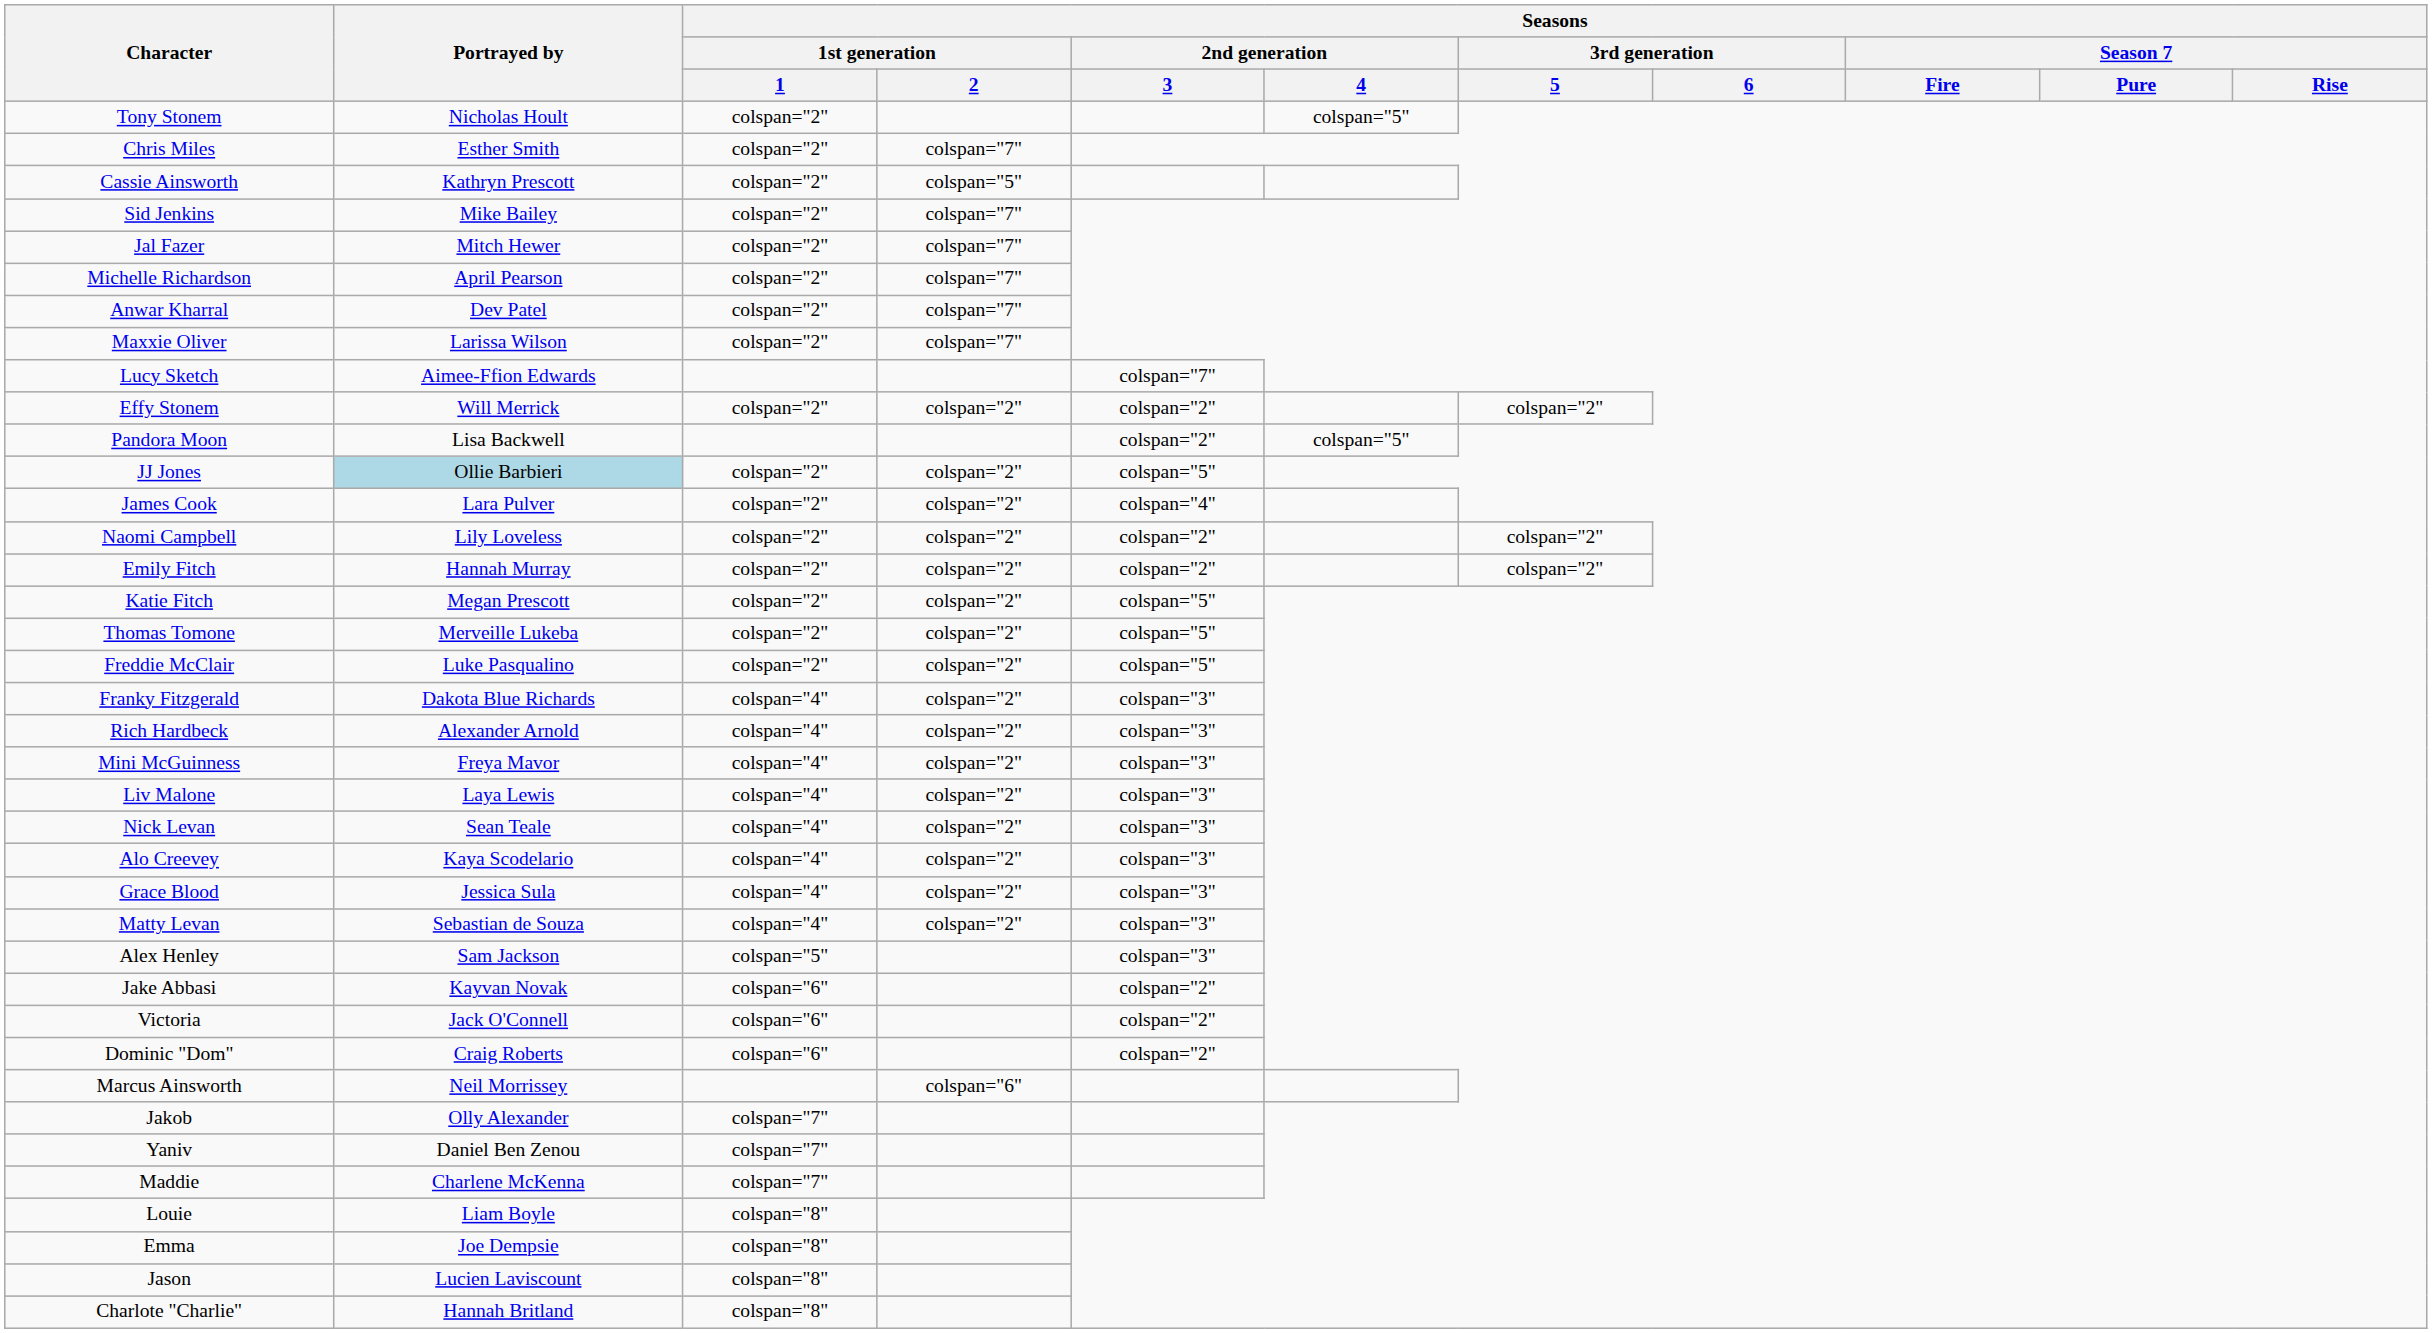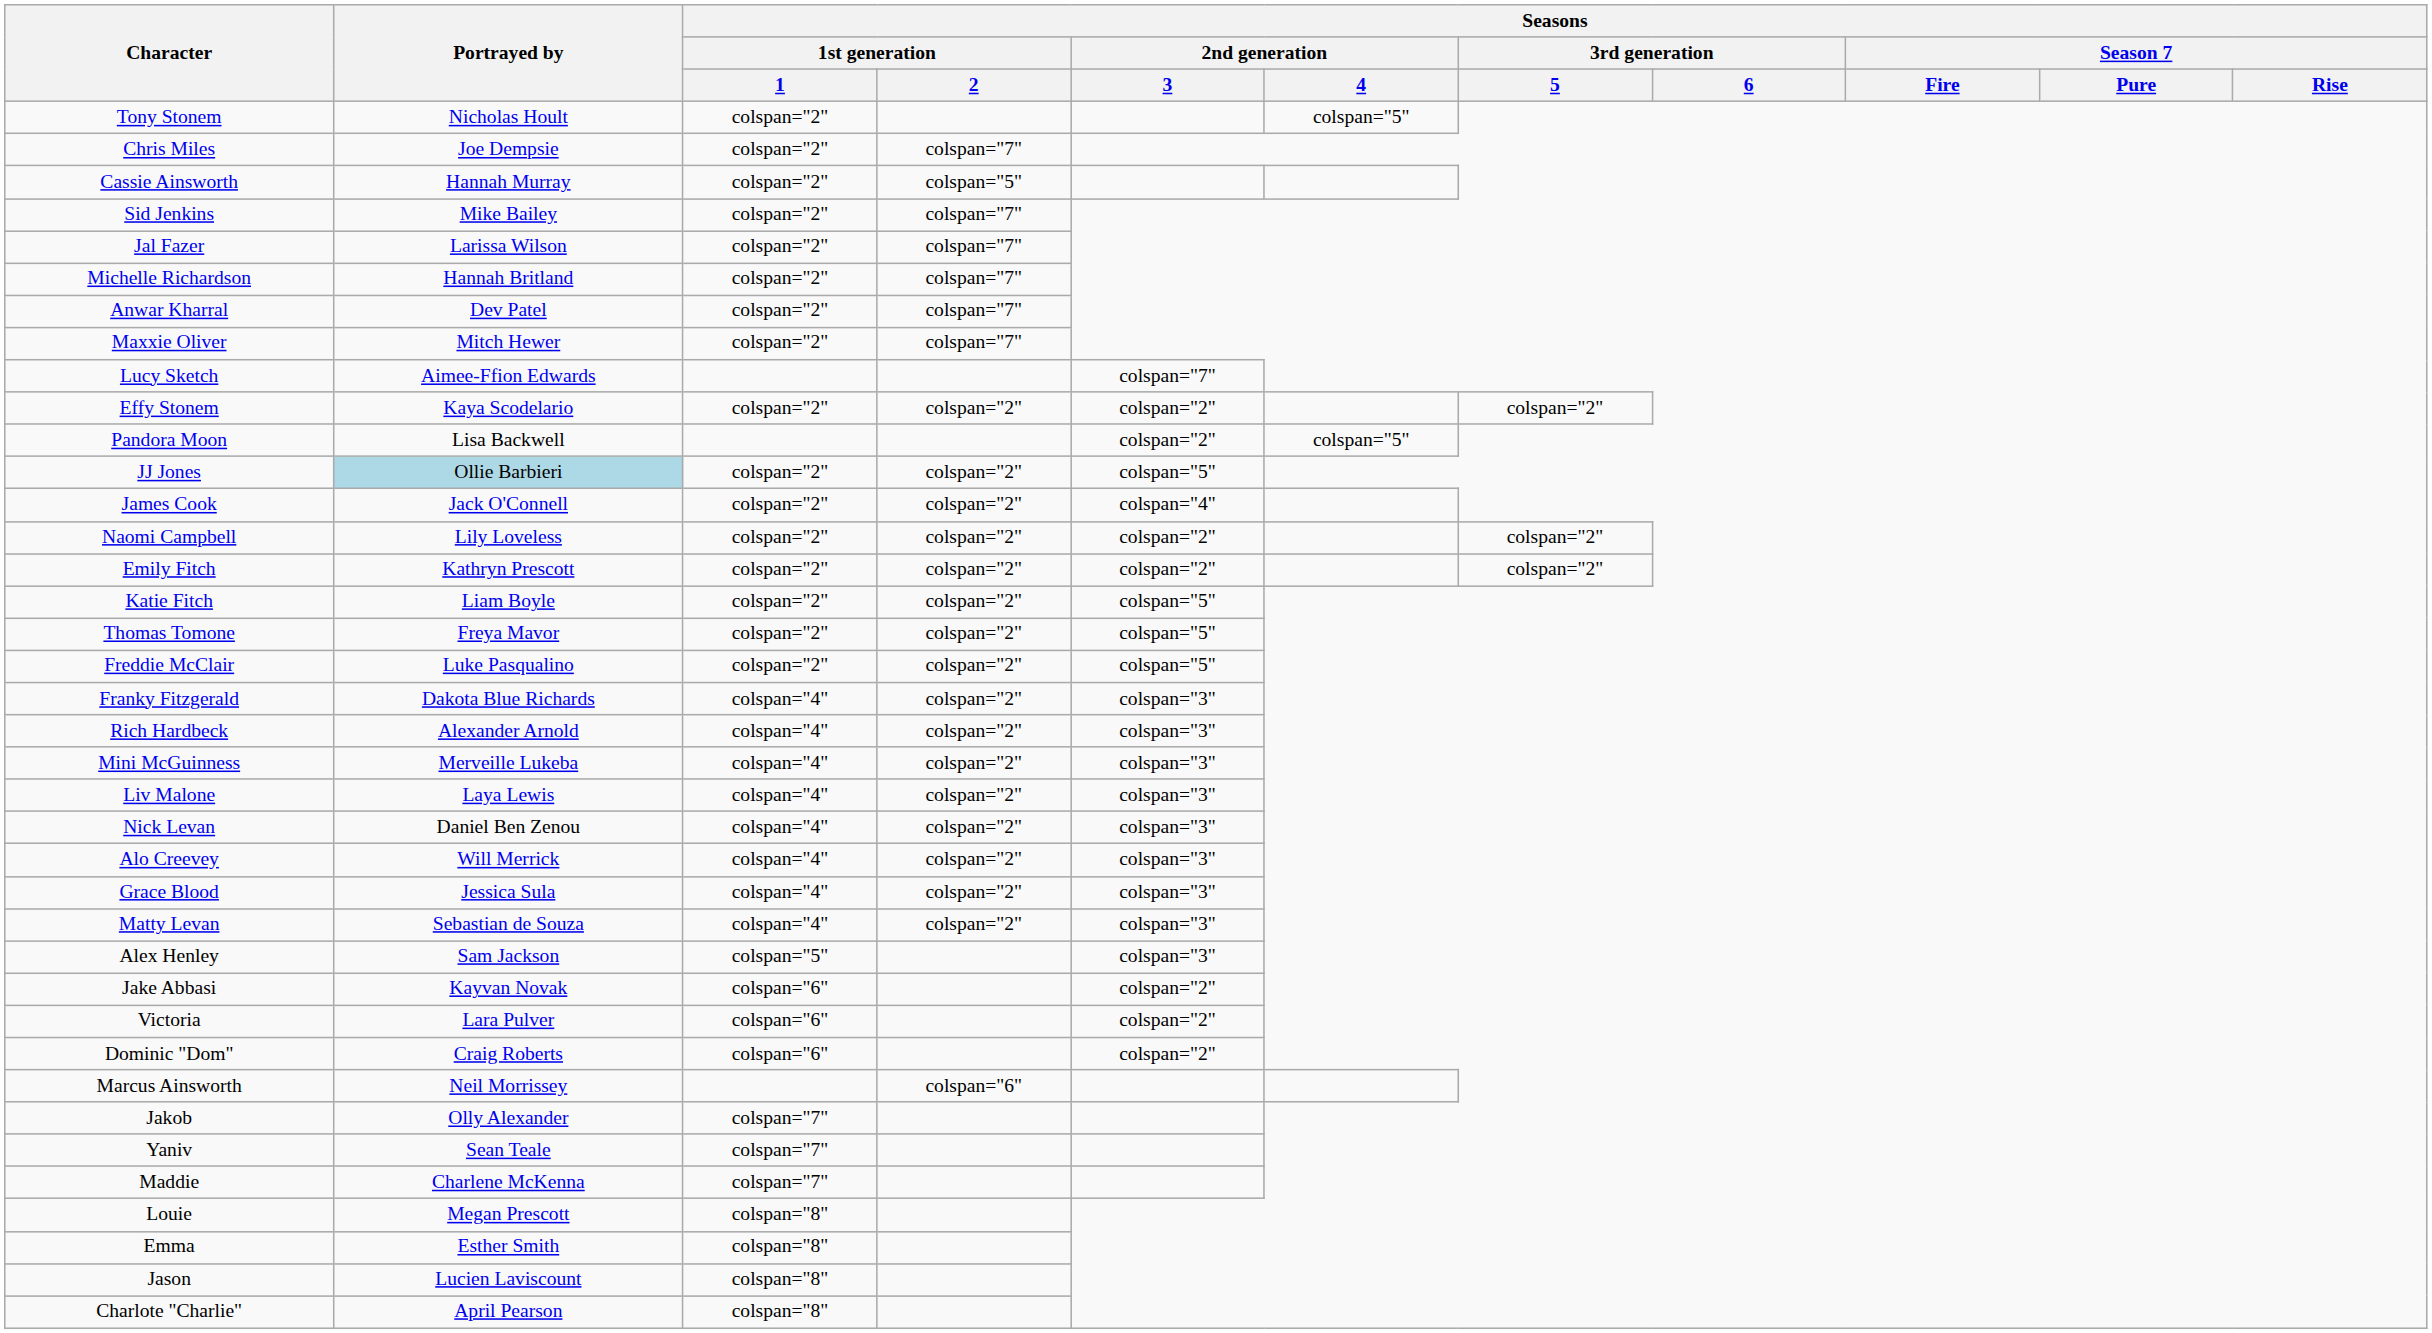(508, 149) Esther Smith -> (508, 149) Joe Dempsie
(508, 181) Kathryn Prescott -> (508, 181) Hannah Murray
(508, 246) Mitch Hewer -> (508, 246) Larissa Wilson
(508, 278) April Pearson -> (508, 278) Hannah Britland
(508, 343) Larissa Wilson -> (508, 343) Mitch Hewer
(508, 407) Will Merrick -> (508, 407) Kaya Scodelario
(508, 504) Lara Pulver -> (508, 504) Jack O'Connell
(508, 569) Hannah Murray -> (508, 569) Kathryn Prescott
(508, 601) Megan Prescott -> (508, 601) Liam Boyle
(508, 633) Merveille Lukeba -> (508, 633) Freya Mavor
(508, 762) Freya Mavor -> (508, 762) Merveille Lukeba
(508, 827) Sean Teale -> (508, 827) Daniel Ben Zenou
(508, 859) Kaya Scodelario -> (508, 859) Will Merrick
(508, 1020) Jack O'Connell -> (508, 1020) Lara Pulver
(508, 1150) Daniel Ben Zenou -> (508, 1150) Sean Teale
(508, 1214) Liam Boyle -> (508, 1214) Megan Prescott
(508, 1246) Joe Dempsie -> (508, 1246) Esther Smith
(508, 1311) Hannah Britland -> (508, 1311) April Pearson
